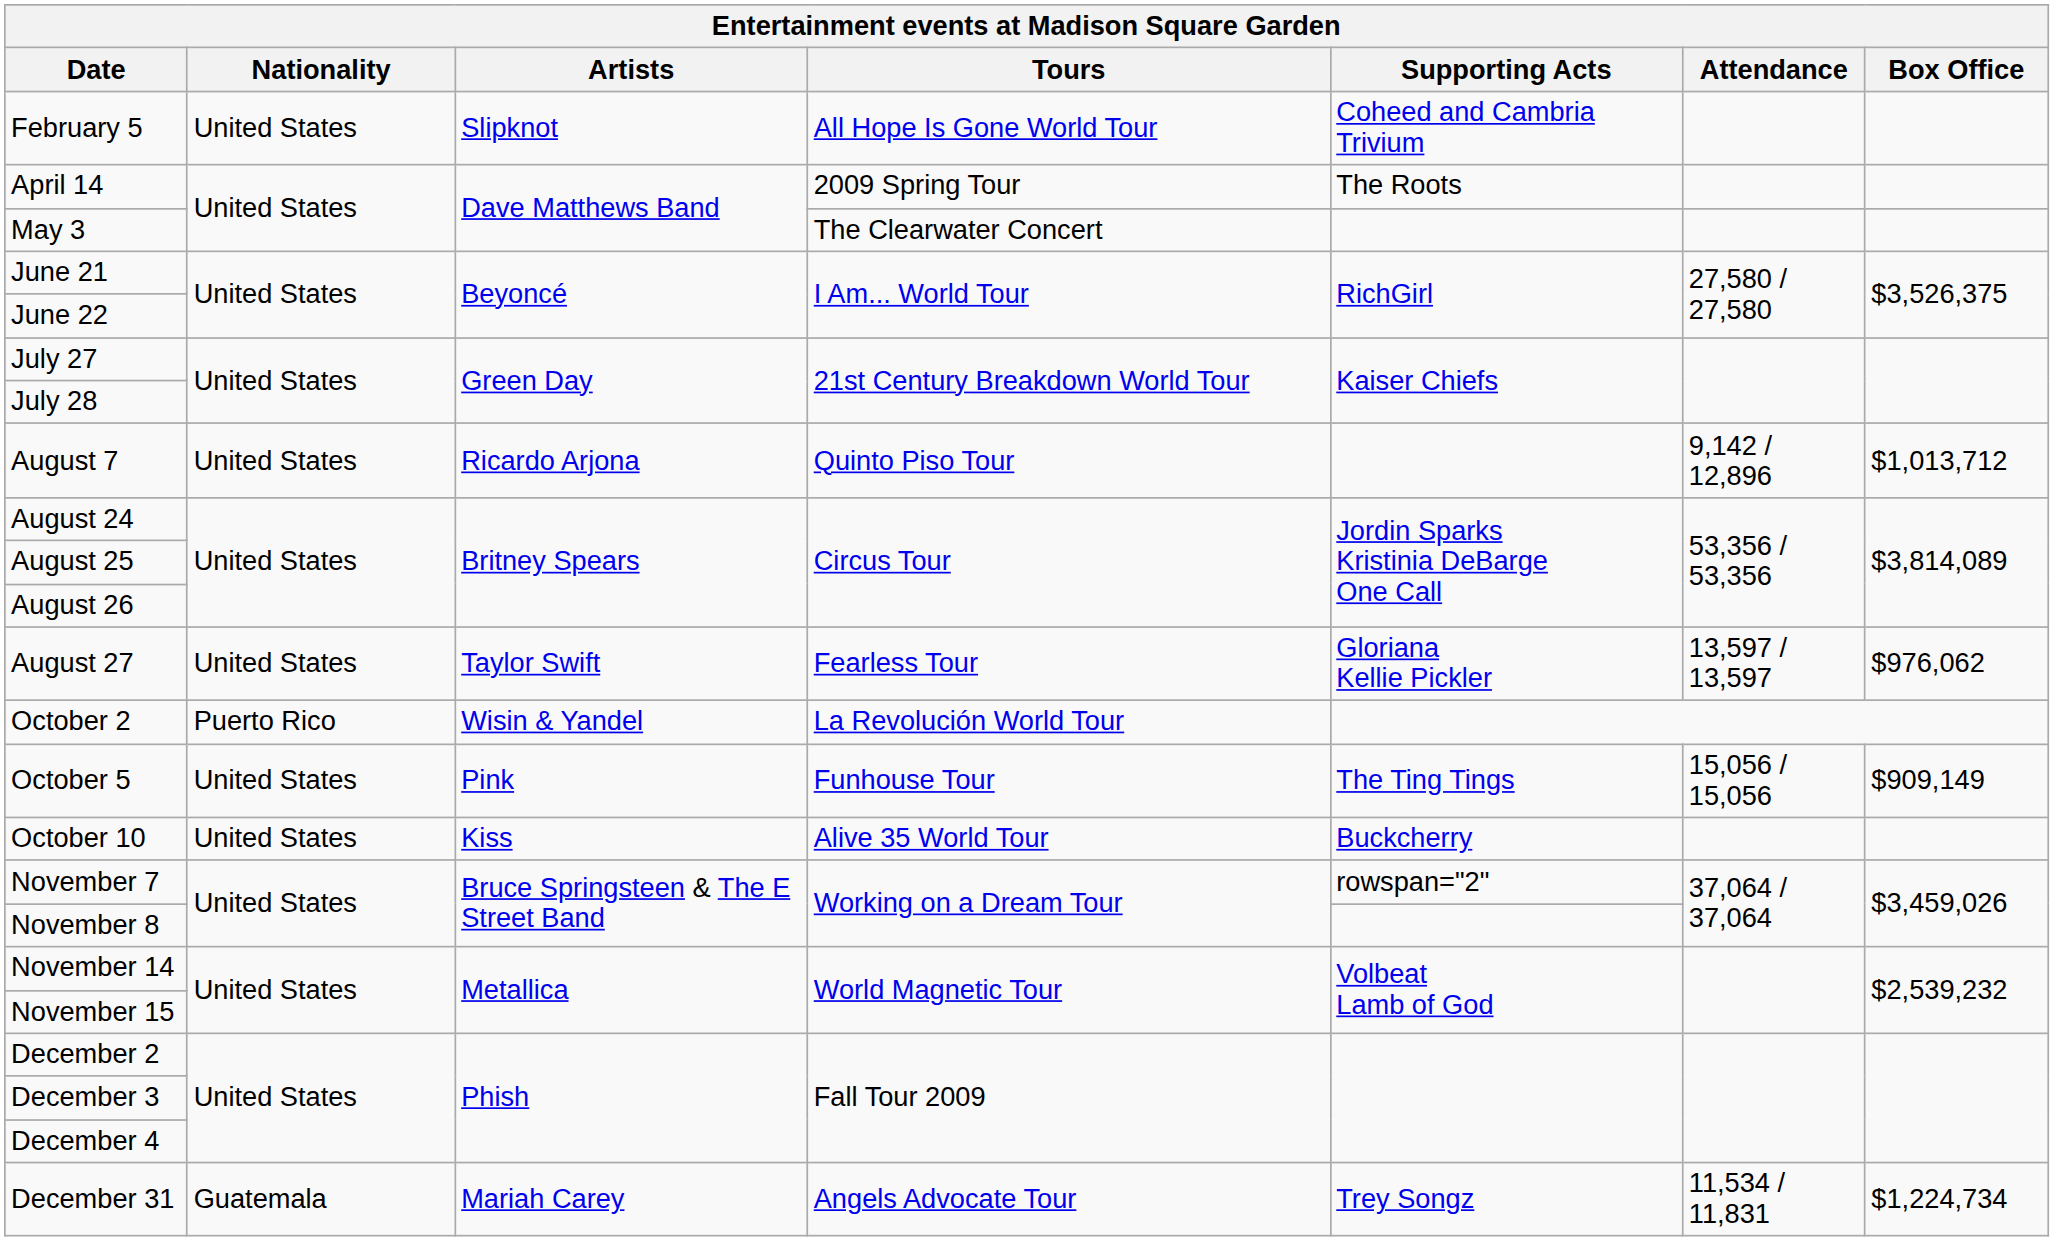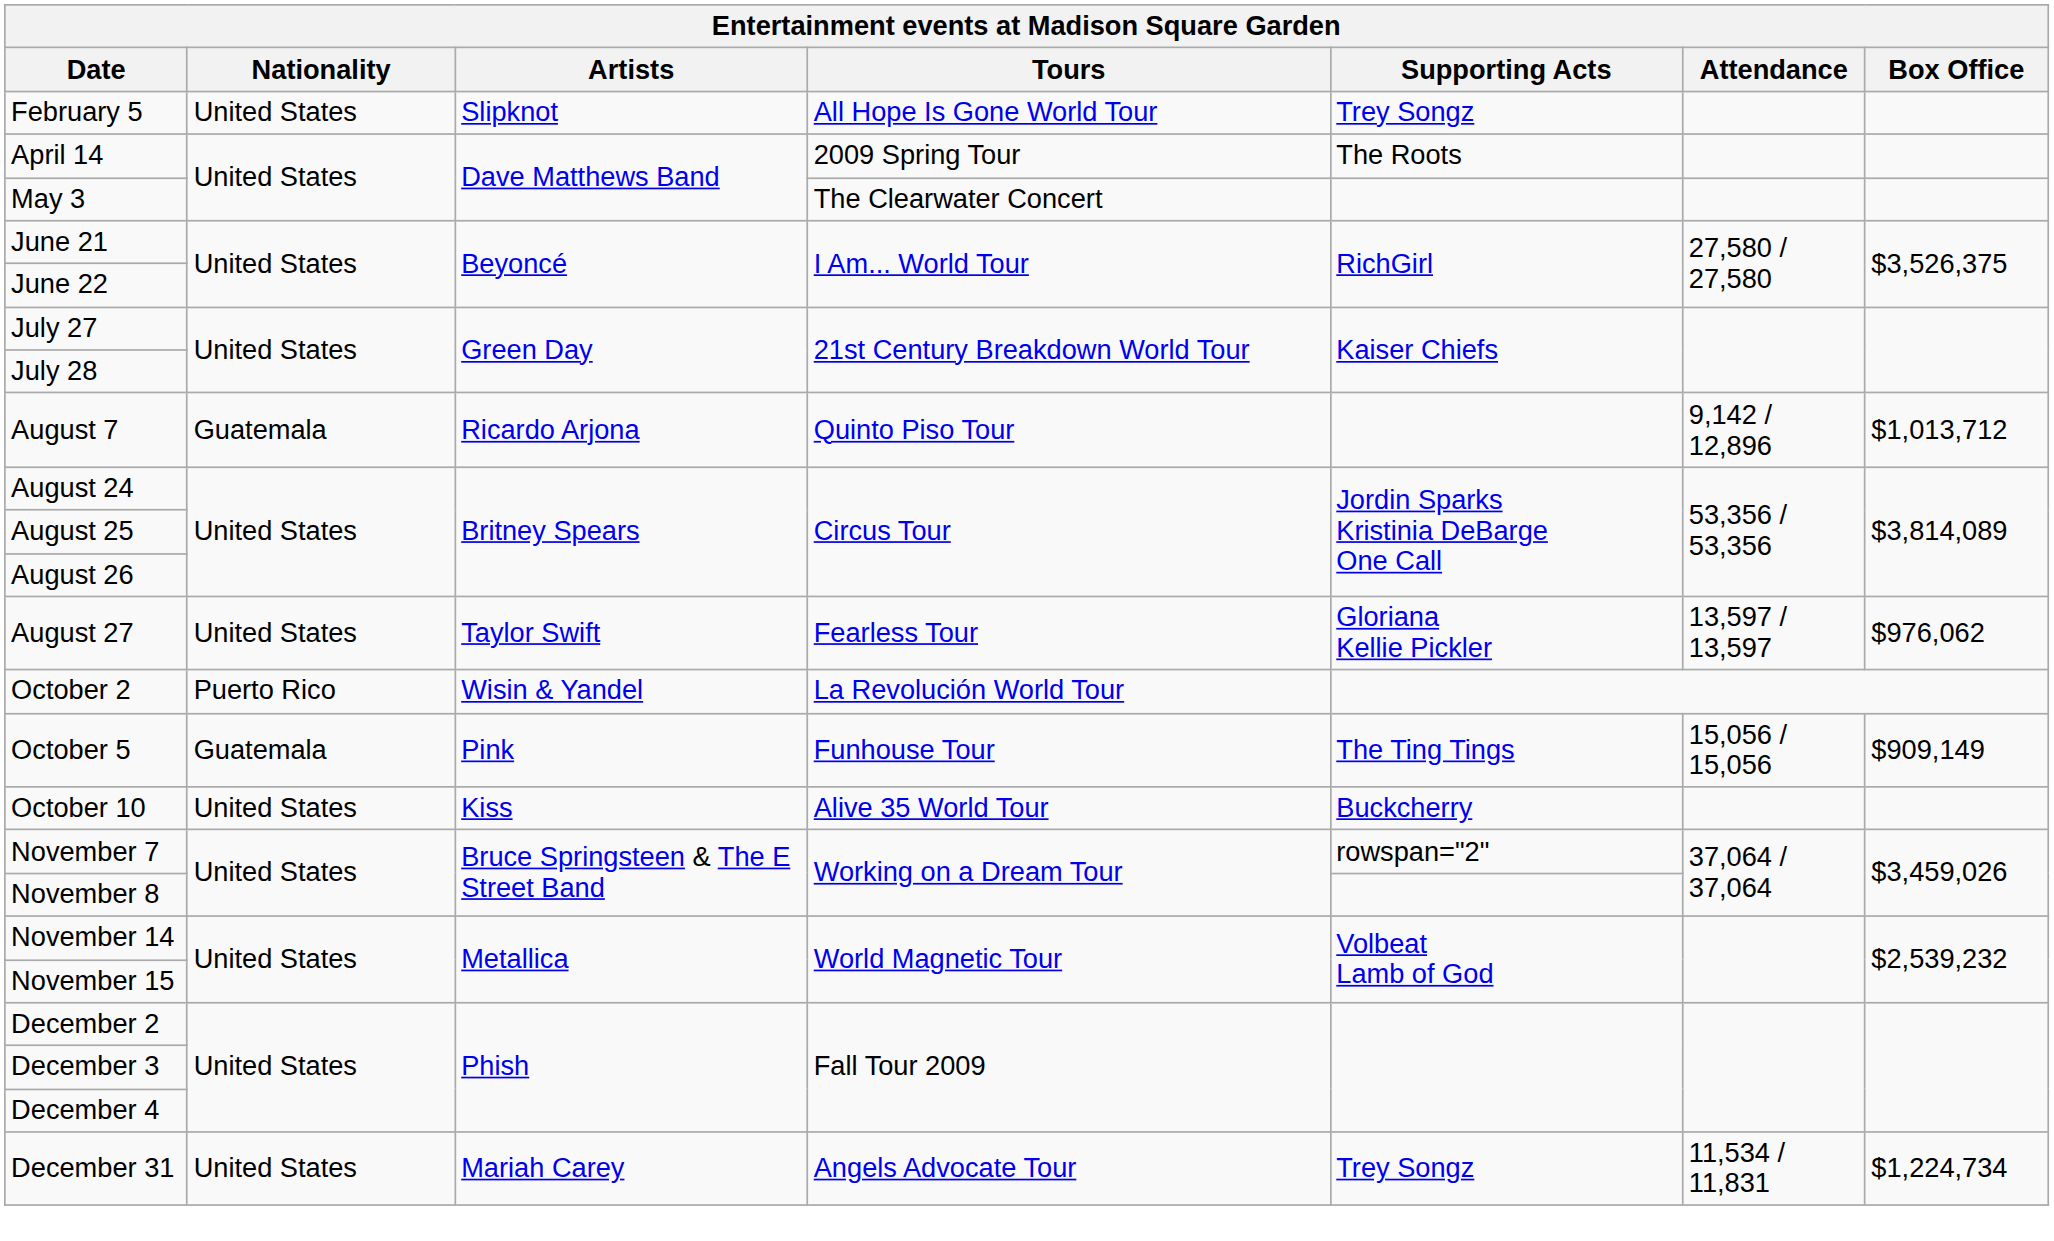(1466, 127) Coheed and Cambria Trivium -> (1405, 112) Trey Songz
(275, 460) United States -> (260, 429) Guatemala
(275, 780) United States -> (260, 749) Guatemala
(260, 1199) Guatemala -> (275, 1168) United States
